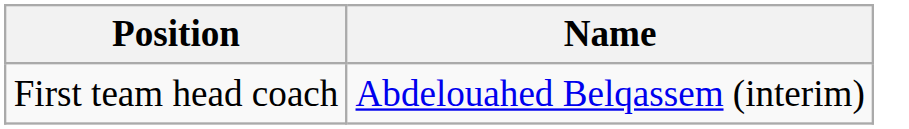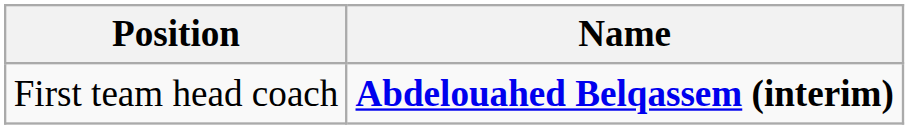(610, 92) normal -> (625, 92) bold
